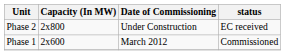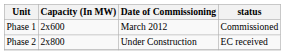rows swapped: (21, 42) <-> (21, 27)
